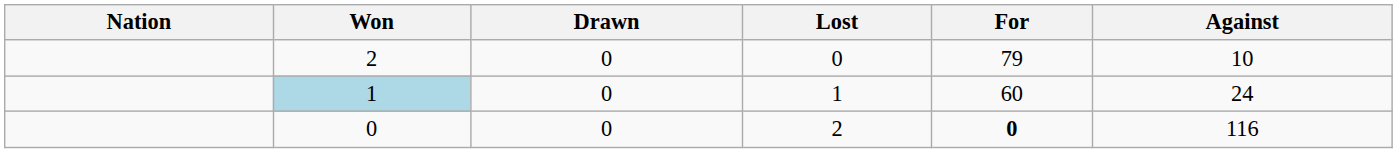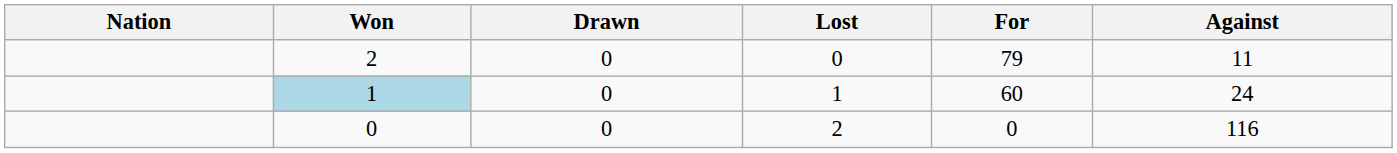(1242, 57) 10 -> (1242, 57) 11
(1012, 128) bold -> (1012, 128) normal
